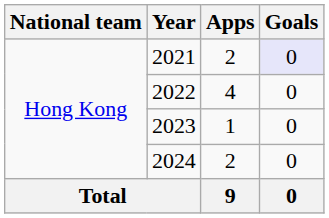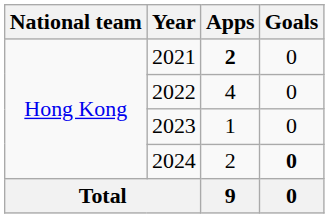(230, 56) normal -> (230, 56) bold
(292, 56) lavender background -> (292, 56) no background
(292, 160) normal -> (292, 160) bold
